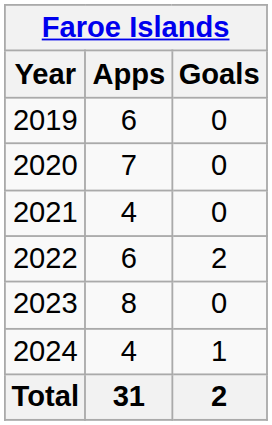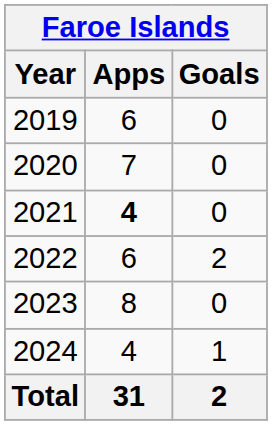(129, 212) normal -> (129, 212) bold
